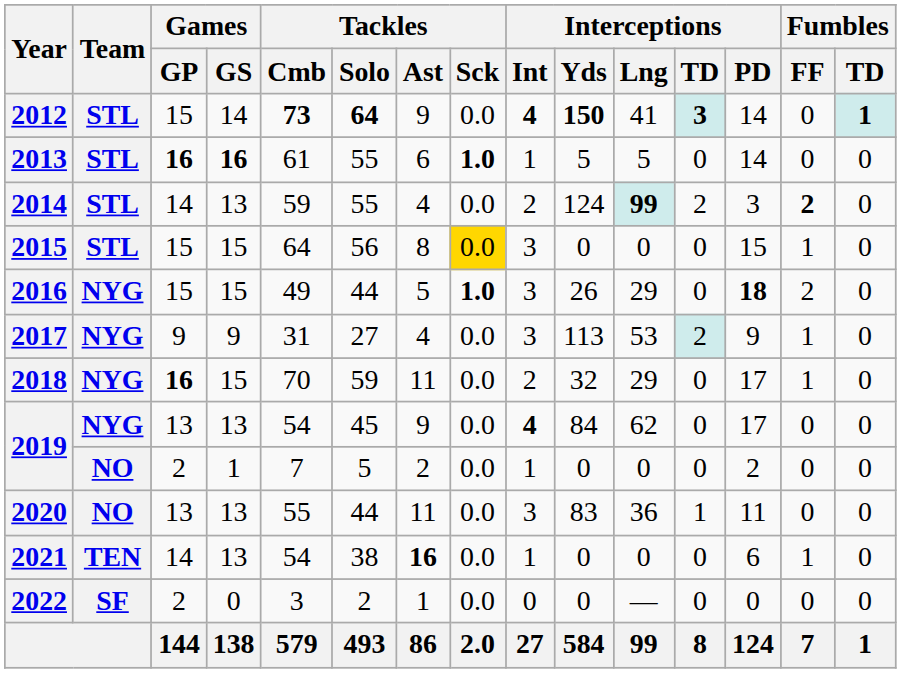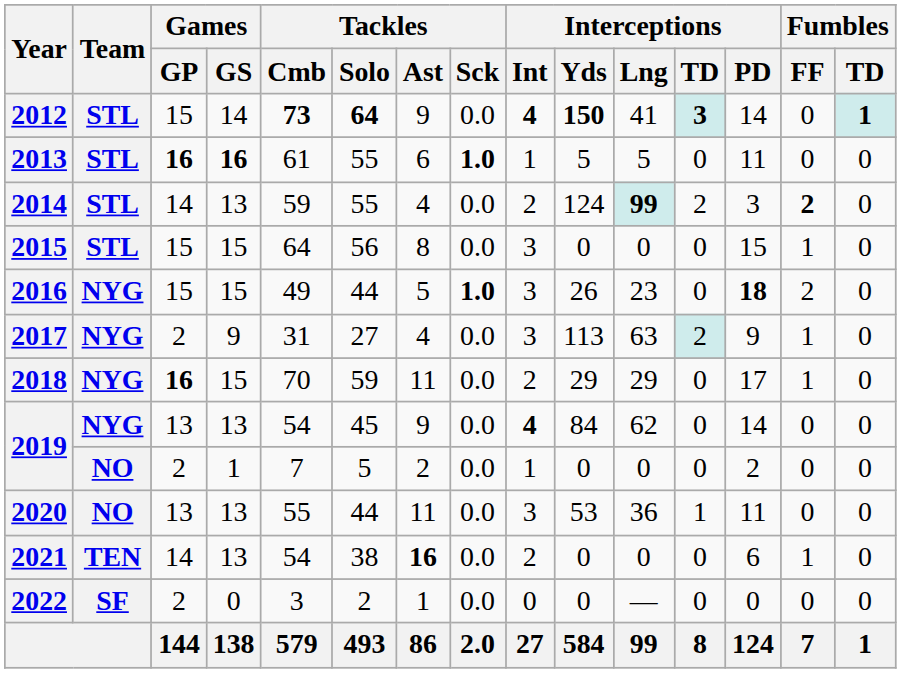(753, 159) 14 -> (753, 159) 11
(478, 247) gold background -> (478, 247) no background
(644, 291) 29 -> (644, 291) 23
(179, 335) 9 -> (179, 335) 2
(644, 335) 53 -> (644, 335) 63
(584, 379) 32 -> (584, 379) 29
(753, 423) 17 -> (753, 423) 14
(584, 512) 83 -> (584, 512) 53
(530, 556) 1 -> (530, 556) 2
